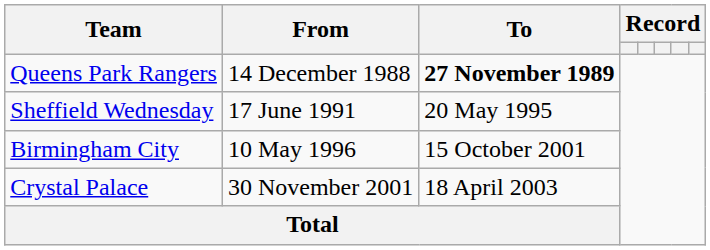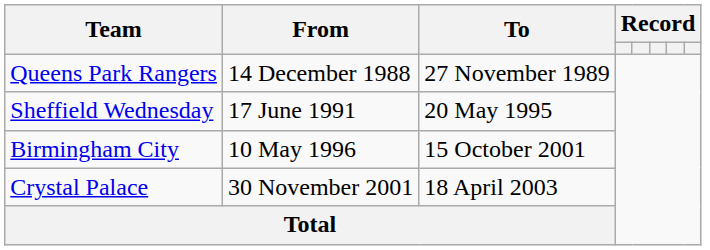(519, 72) bold -> (517, 72) normal
